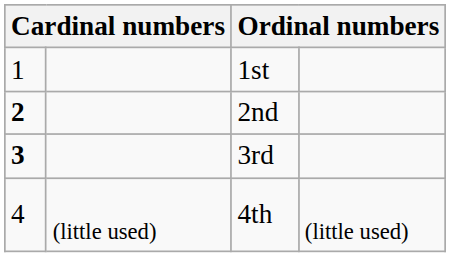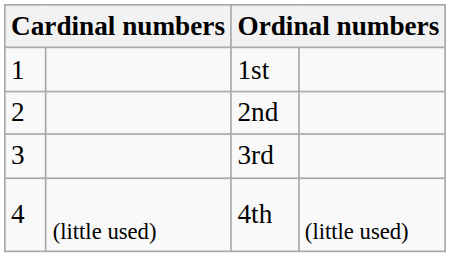(18, 112) bold -> (18, 112) normal
(18, 155) bold -> (18, 155) normal
